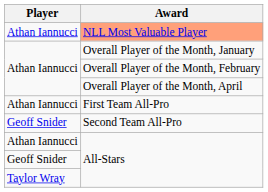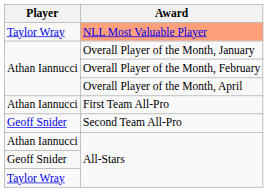(42, 31) Athan Iannucci -> (36, 31) Taylor Wray
